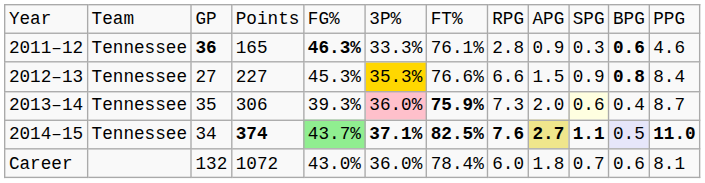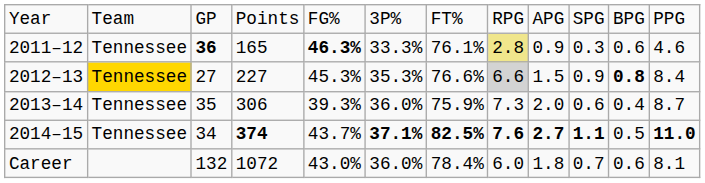(508, 48) no background -> (508, 48) khaki background
(629, 48) bold -> (629, 48) normal
(139, 77) no background -> (139, 77) gold background
(396, 77) gold background -> (396, 77) no background
(508, 77) no background -> (508, 77) lightgrey background
(396, 106) pink background -> (396, 106) no background
(457, 106) bold -> (457, 106) normal
(589, 106) lightyellow background -> (589, 106) no background
(334, 134) lightgreen background -> (334, 134) no background
(548, 134) khaki background -> (548, 134) no background
(629, 134) lavender background -> (629, 134) no background
